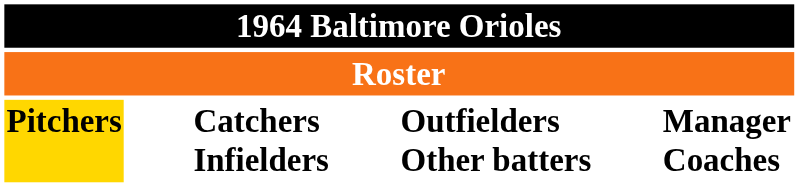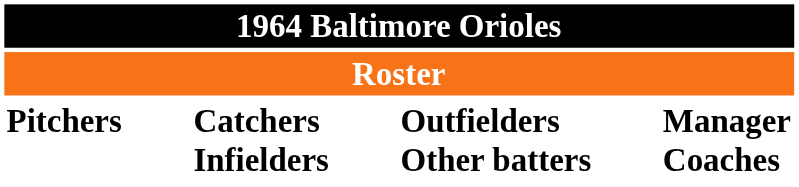(64, 120) gold background -> (64, 120) no background
